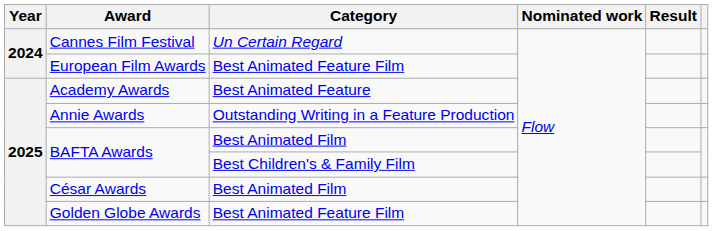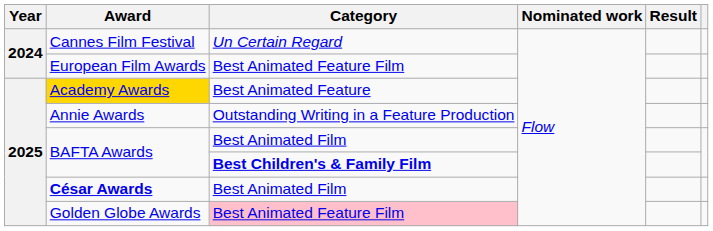(110, 90) no background -> (110, 90) gold background
(314, 164) normal -> (322, 164) bold
(98, 189) normal -> (101, 189) bold
(308, 213) no background -> (308, 213) pink background
